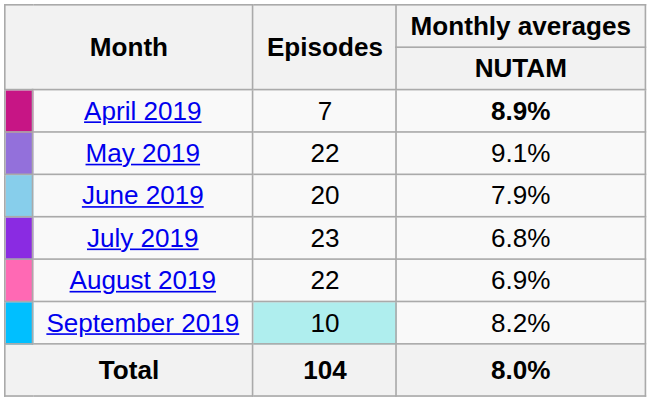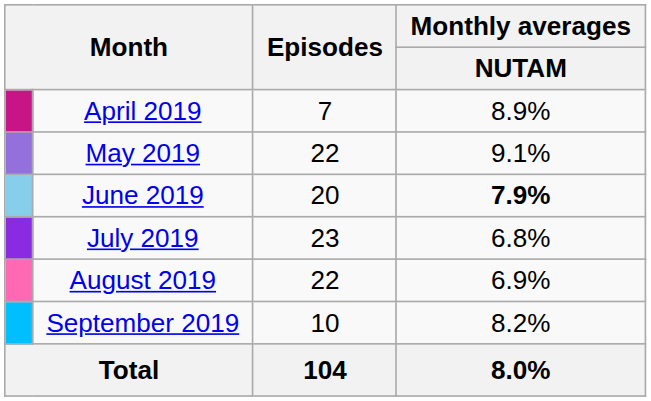(521, 111) bold -> (521, 111) normal
(521, 196) normal -> (521, 196) bold
(325, 323) paleturquoise background -> (325, 323) no background
